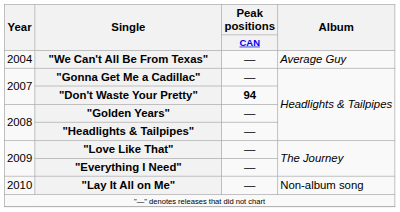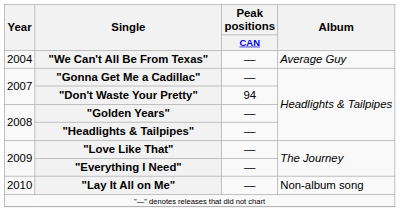(250, 95) bold -> (250, 95) normal
